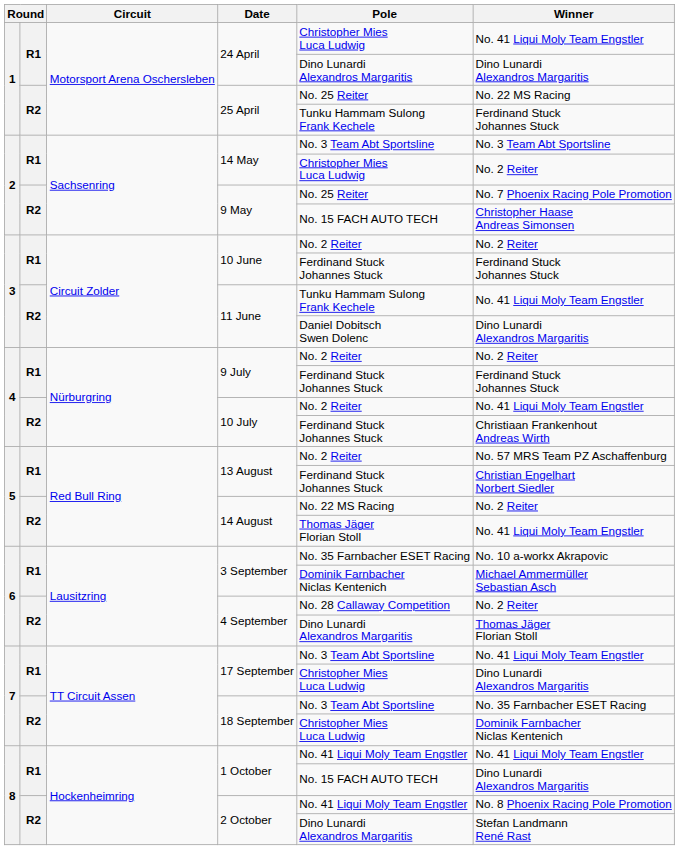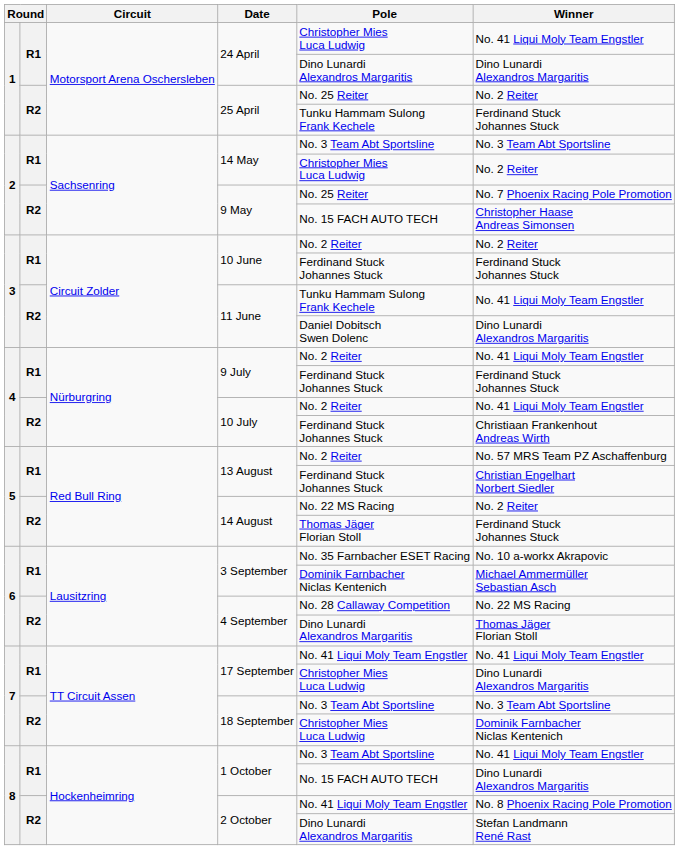(523, 94) No. 22 MS Racing -> (507, 94) No. 2 Reiter
(507, 356) No. 2 Reiter -> (560, 356) No. 41 Liqui Moly Team Engstler
(560, 530) No. 41 Liqui Moly Team Engstler -> (518, 530) Ferdinand Stuck Johannes Stuck
(507, 605) No. 2 Reiter -> (523, 605) No. 22 MS Racing
(367, 655) No. 3 Team Abt Sportsline -> (383, 655) No. 41 Liqui Moly Team Engstler
(561, 705) No. 35 Farnbacher ESET Racing -> (543, 705) No. 3 Team Abt Sportsline
(383, 754) No. 41 Liqui Moly Team Engstler -> (367, 754) No. 3 Team Abt Sportsline
